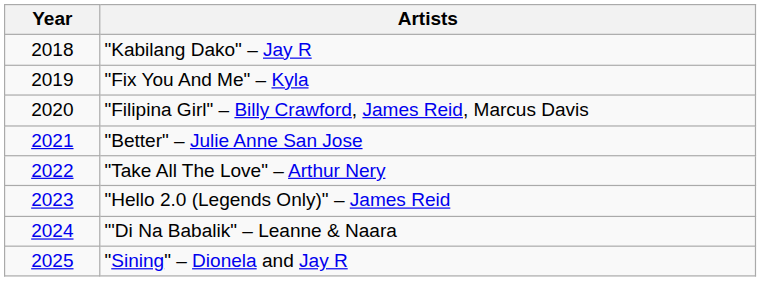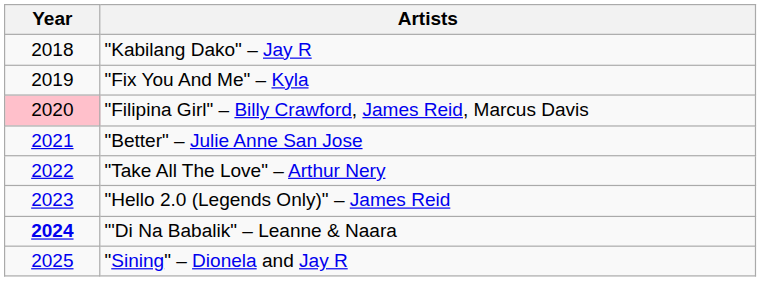(52, 110) no background -> (52, 110) pink background
(52, 230) normal -> (52, 230) bold
